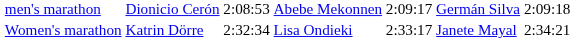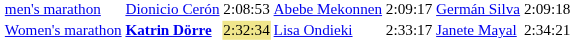(164, 30) normal -> (169, 30) bold
(247, 30) no background -> (247, 30) khaki background
